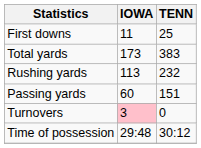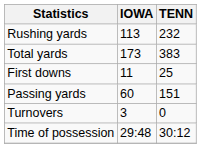rows swapped: (39, 34) <-> (47, 73)
(124, 113) pink background -> (124, 113) no background
